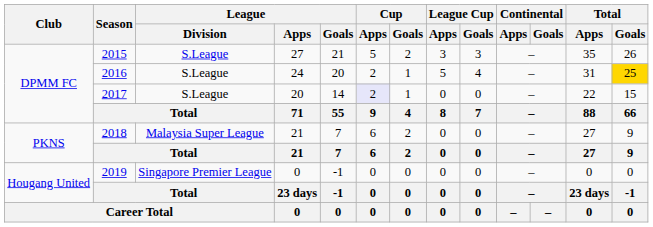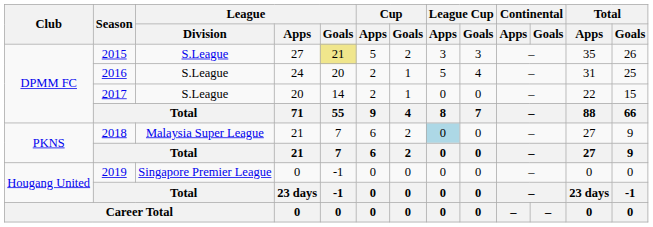(338, 53) no background -> (338, 53) khaki background
(630, 73) gold background -> (630, 73) no background
(373, 93) lavender background -> (373, 93) no background
(443, 133) no background -> (443, 133) lightblue background
